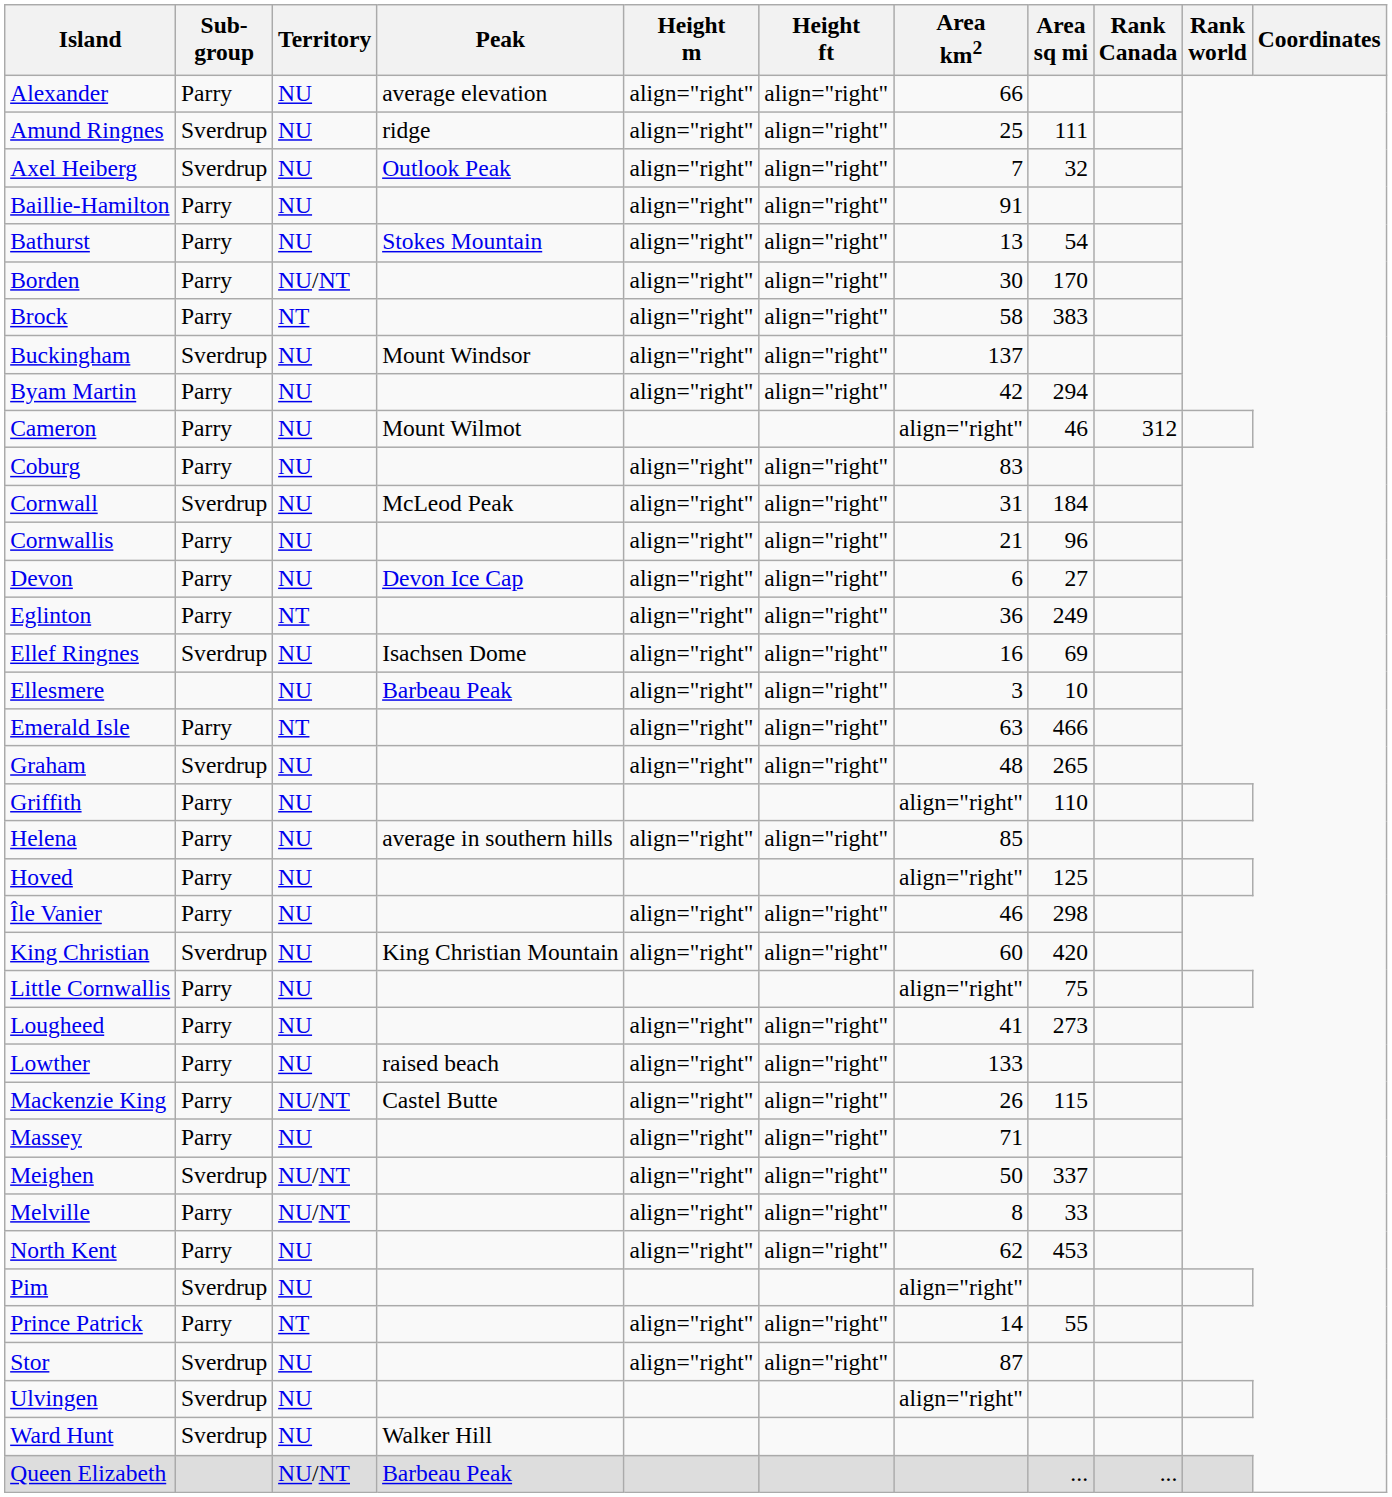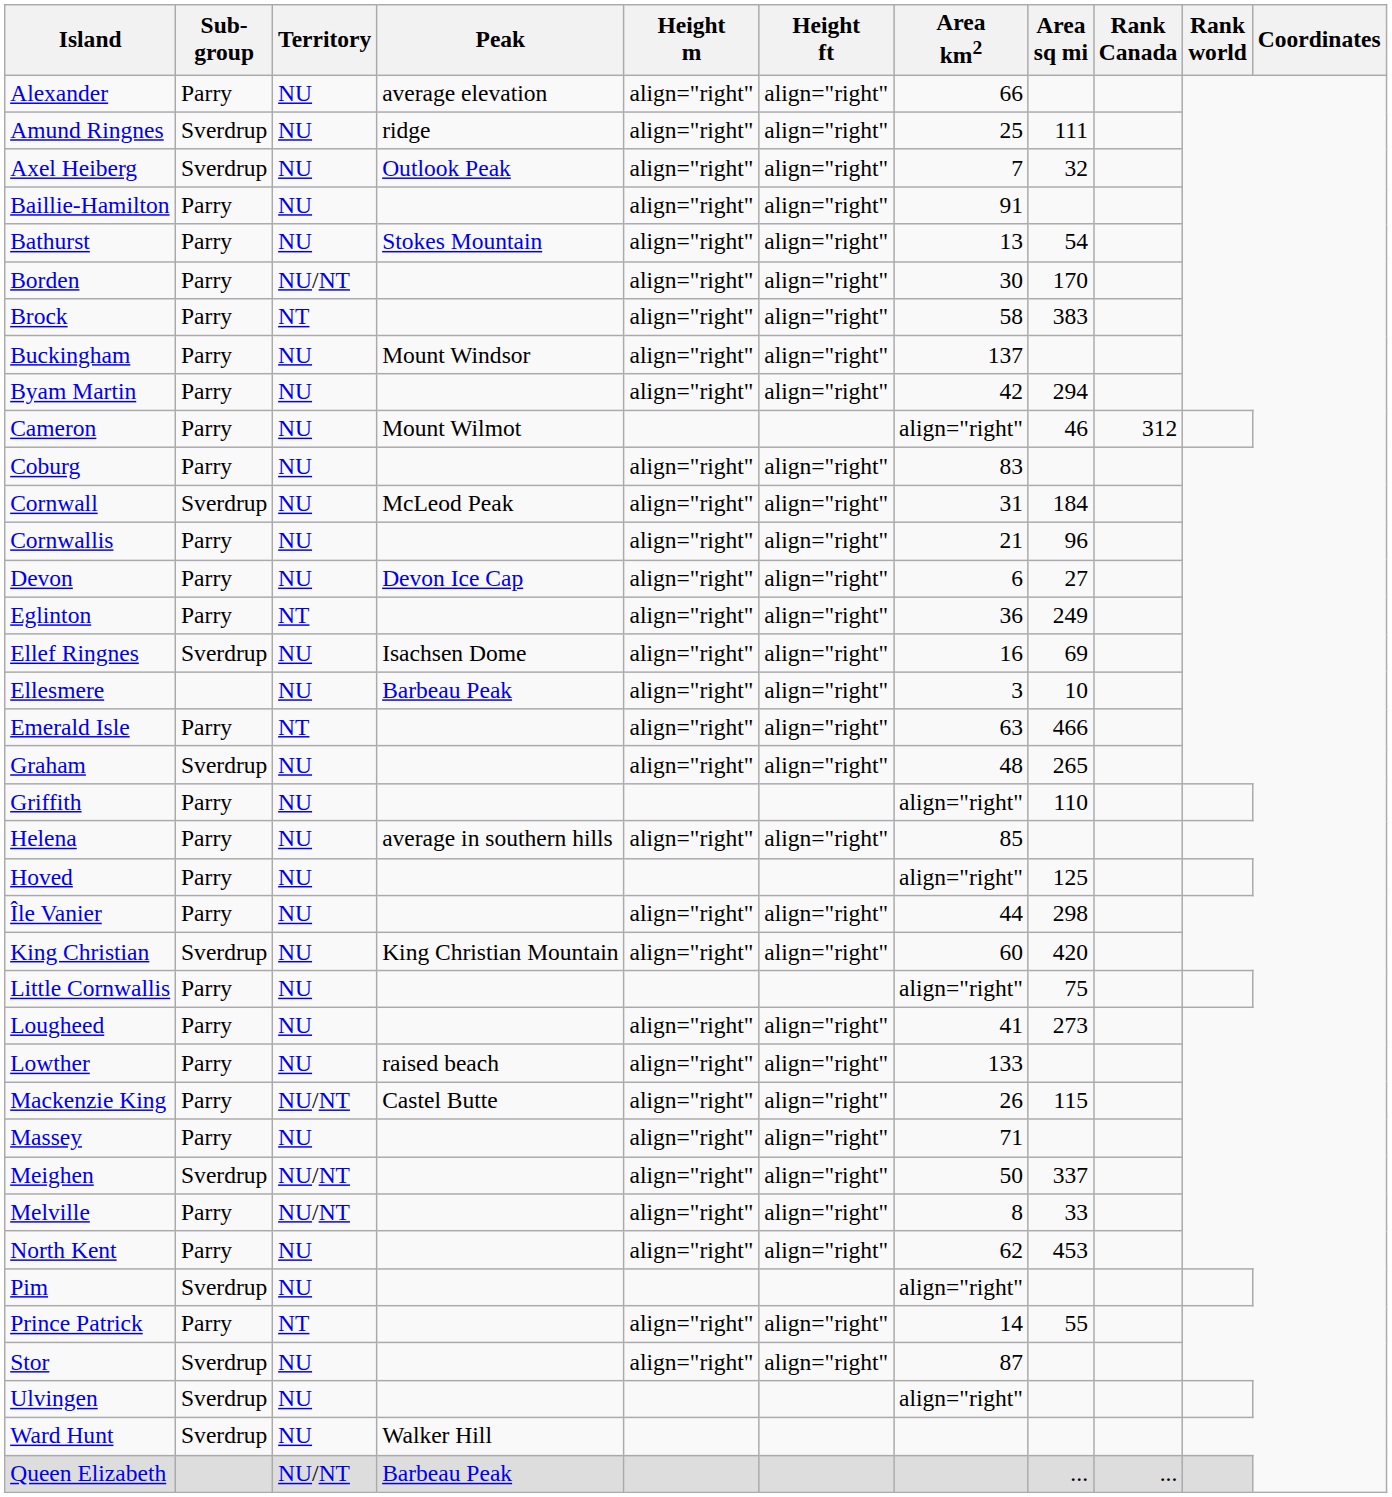(224, 354) Sverdrup -> (207, 354) Parry
(1011, 913) 46 -> (1011, 913) 44
